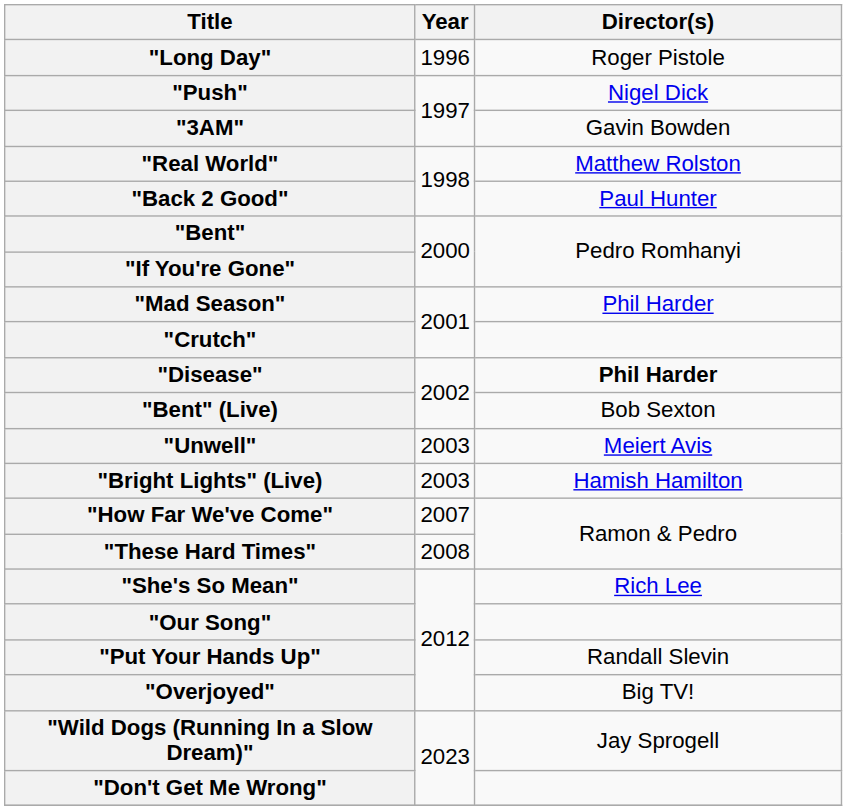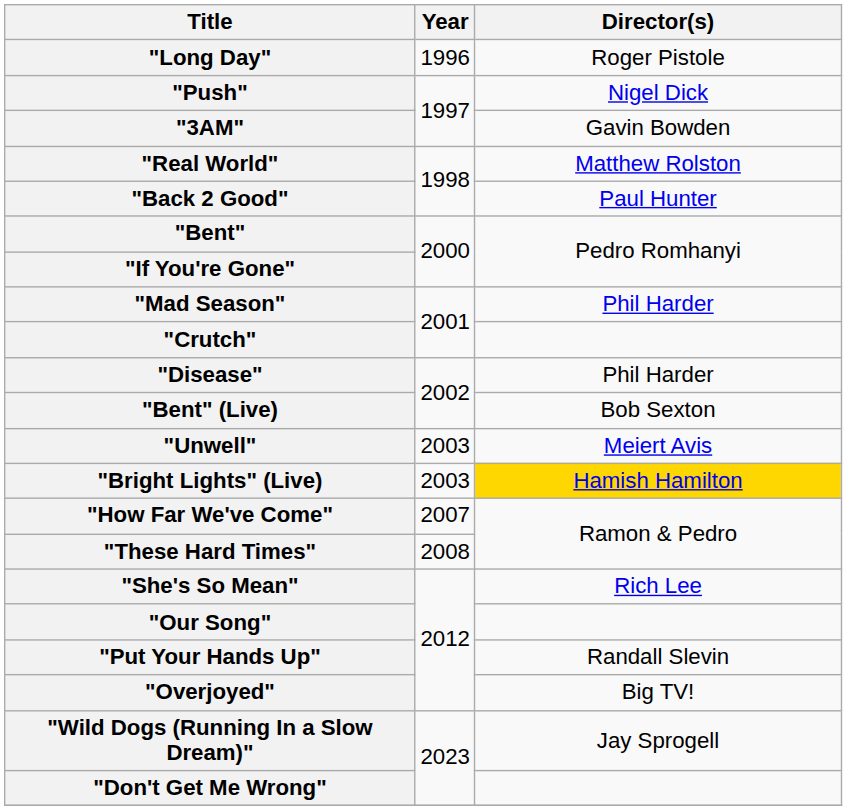(658, 374) bold -> (658, 374) normal
(658, 480) no background -> (658, 480) gold background
